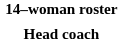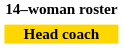(61, 34) no background -> (61, 34) gold background
